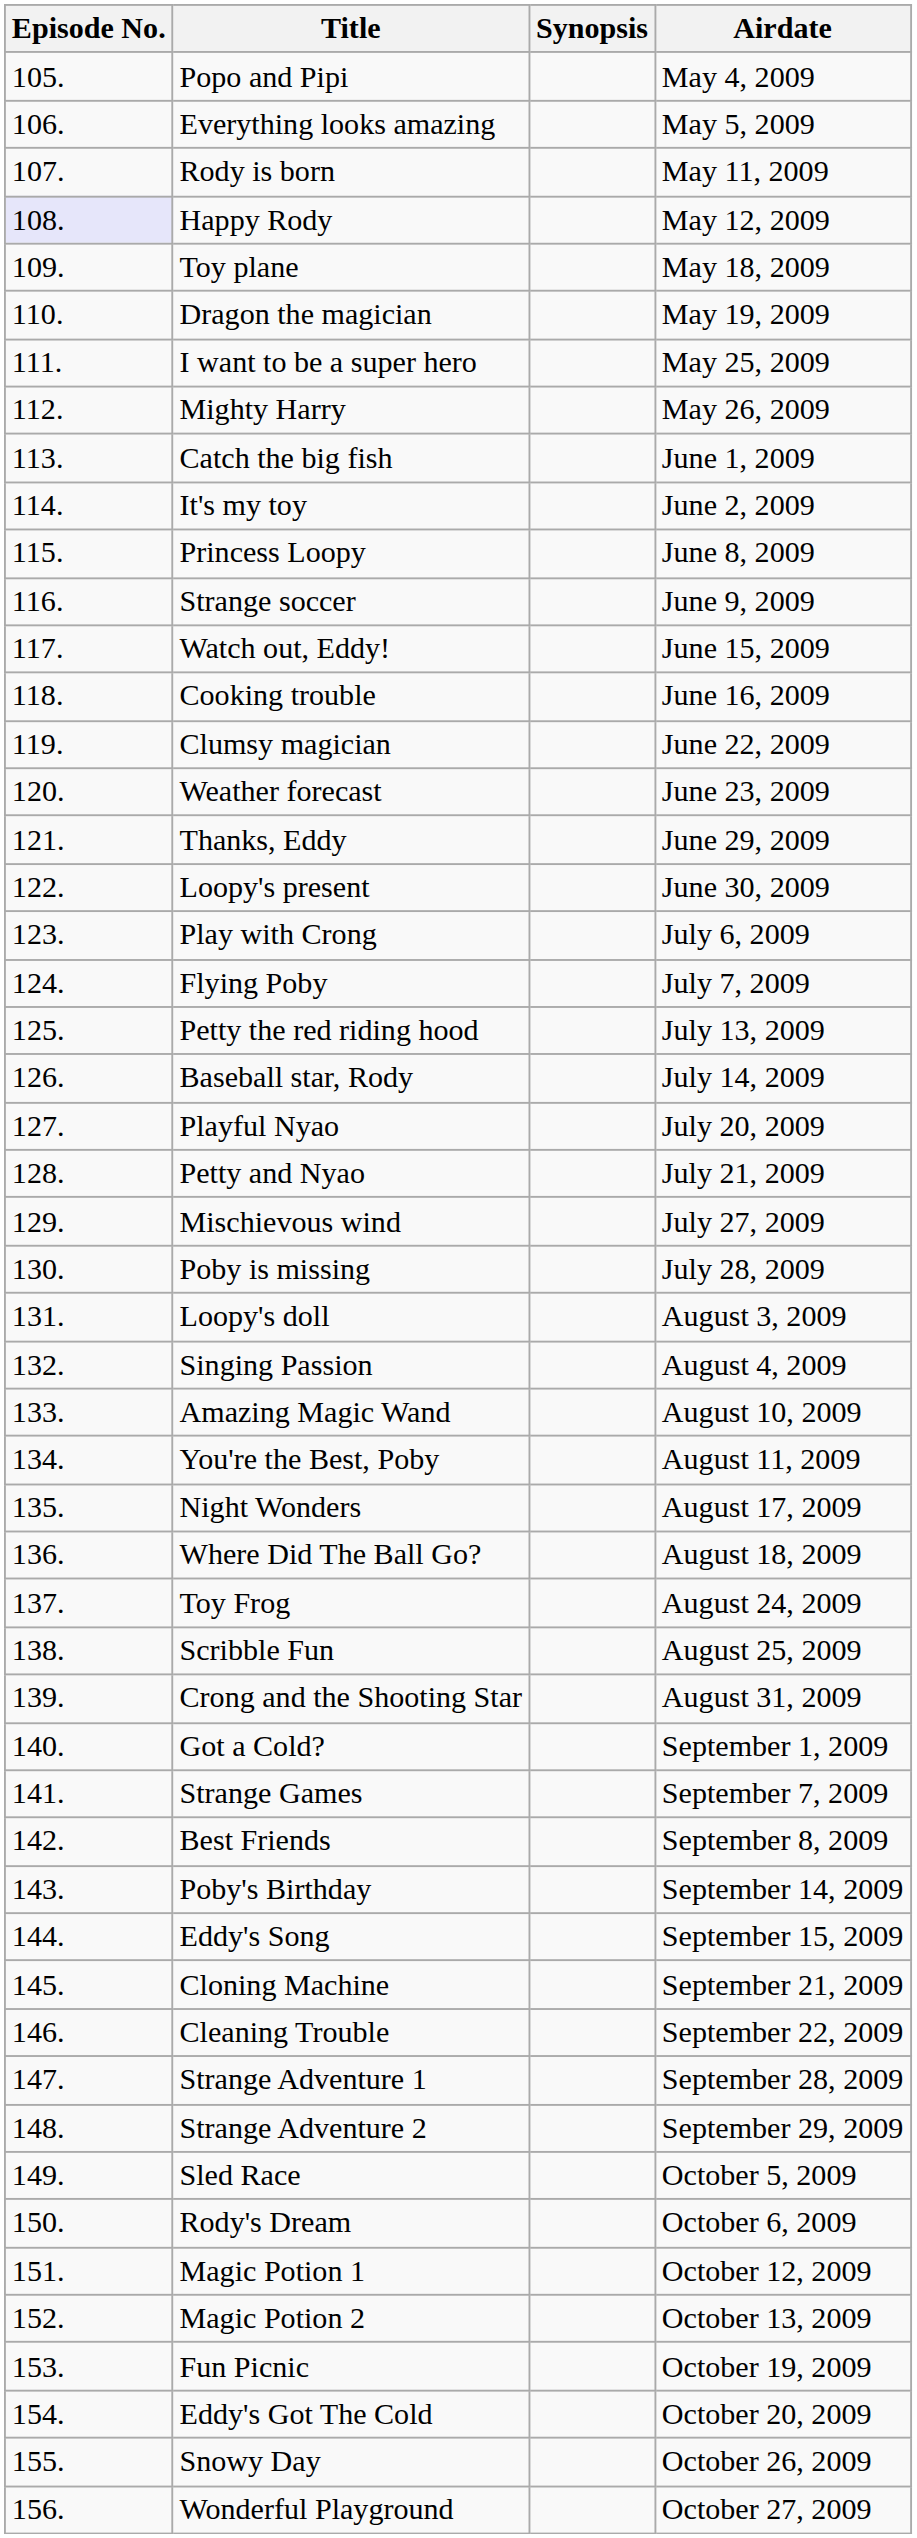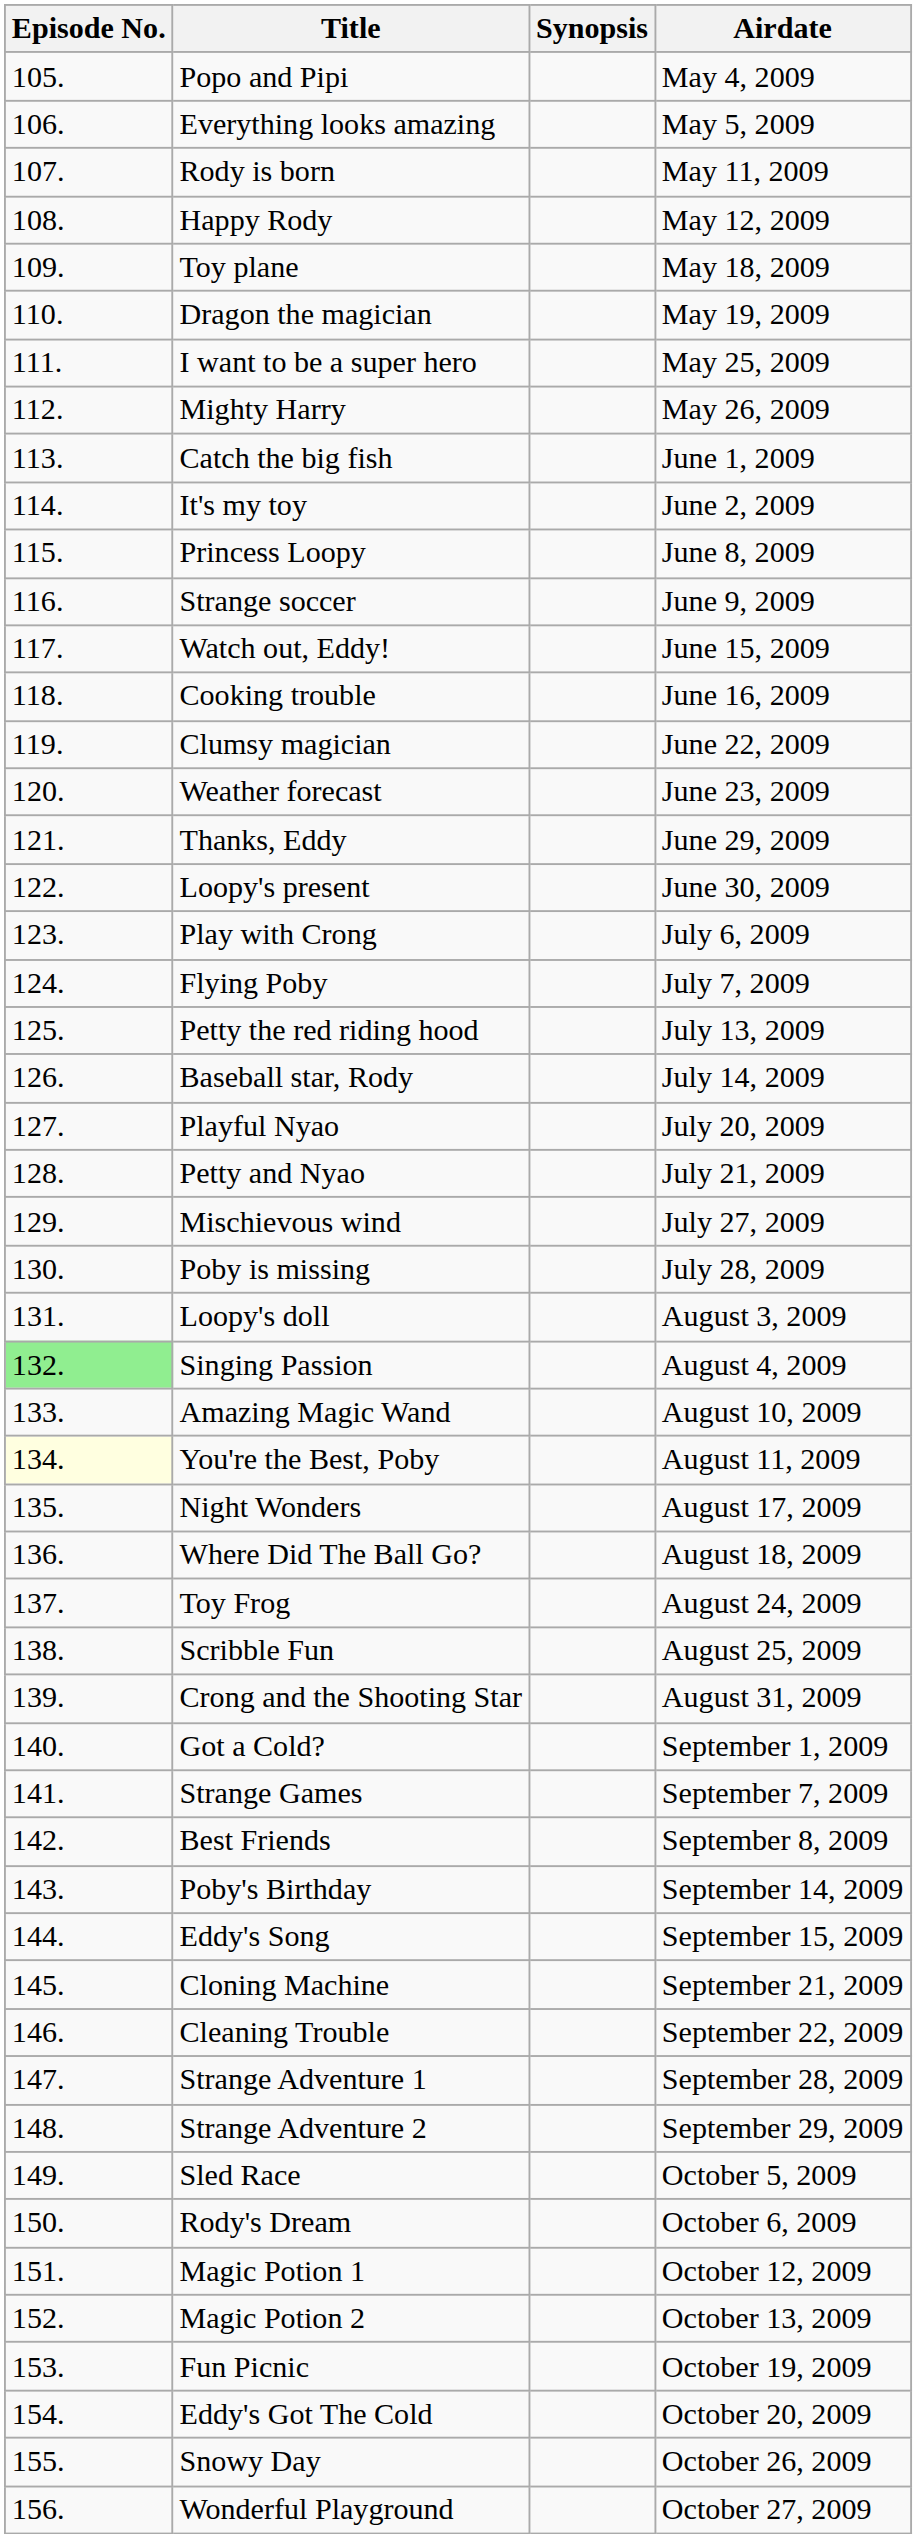(38, 219) lavender background -> (38, 219) no background
(38, 1364) no background -> (38, 1364) lightgreen background
(38, 1459) no background -> (38, 1459) lightyellow background
